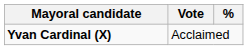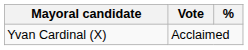(59, 34) bold -> (57, 34) normal
